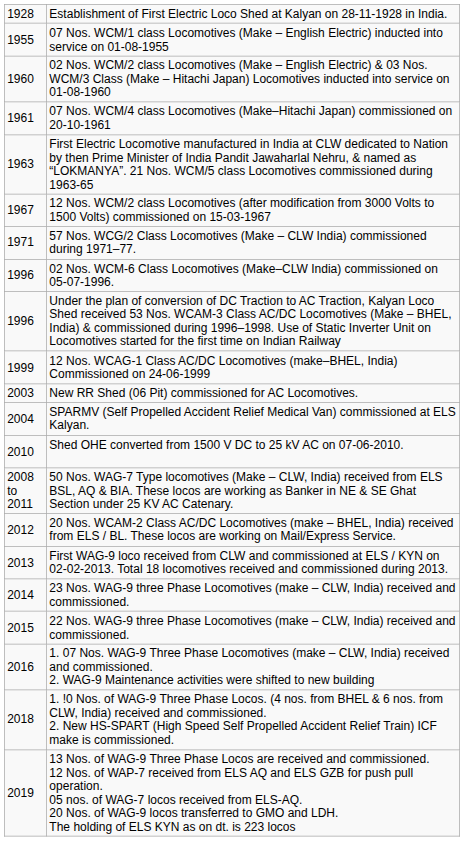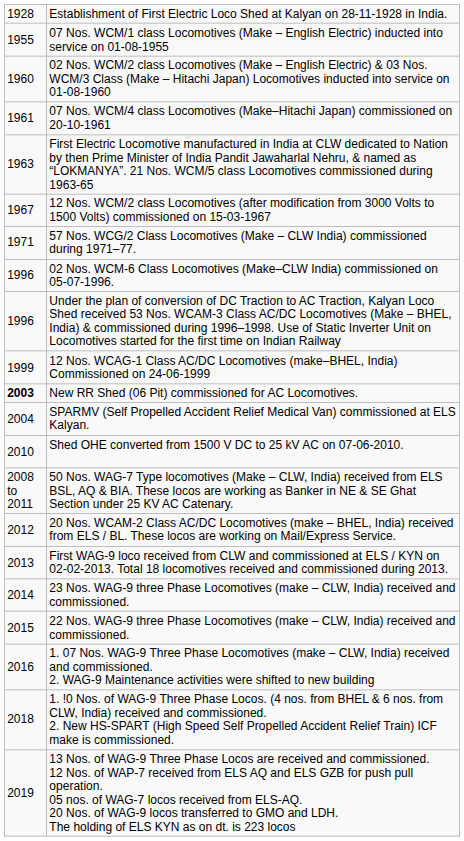(20, 393) normal -> (20, 393) bold
